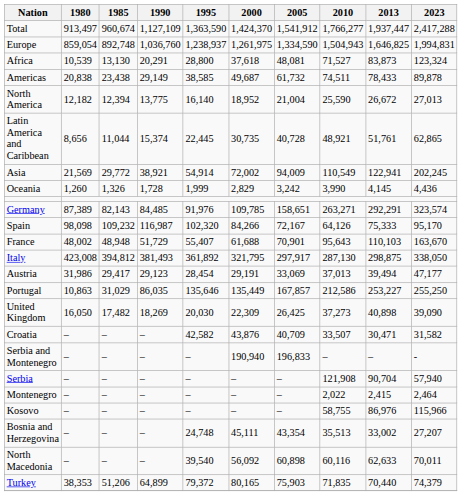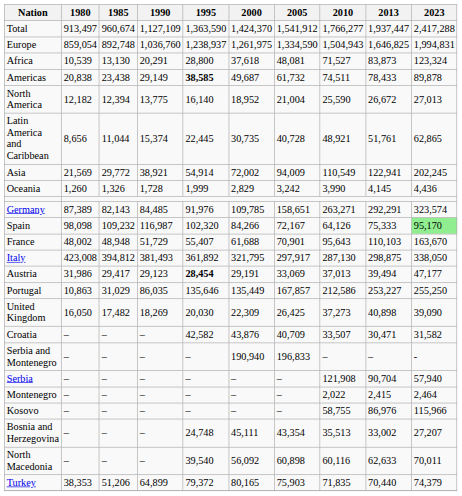(199, 77) normal -> (199, 77) bold
(428, 225) no background -> (428, 225) lightgreen background
(199, 274) normal -> (199, 274) bold
